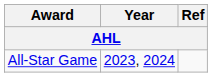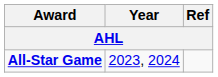(52, 60) normal -> (55, 60) bold
